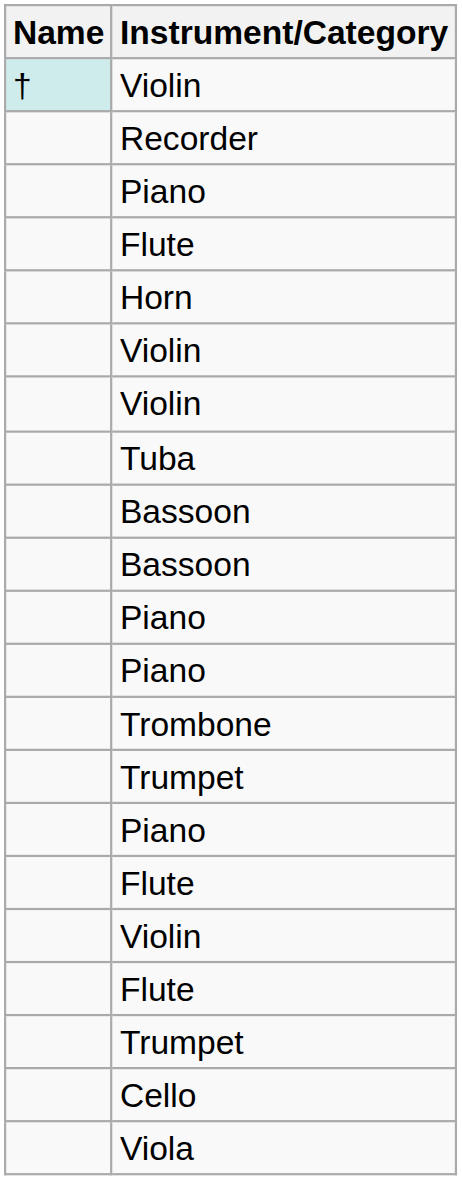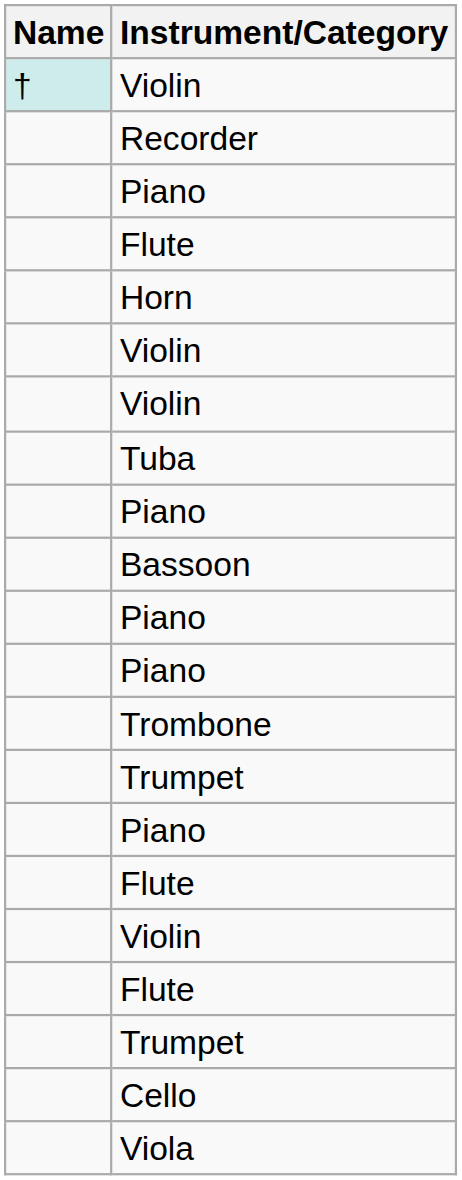(185, 510) Bassoon -> (163, 510) Piano
